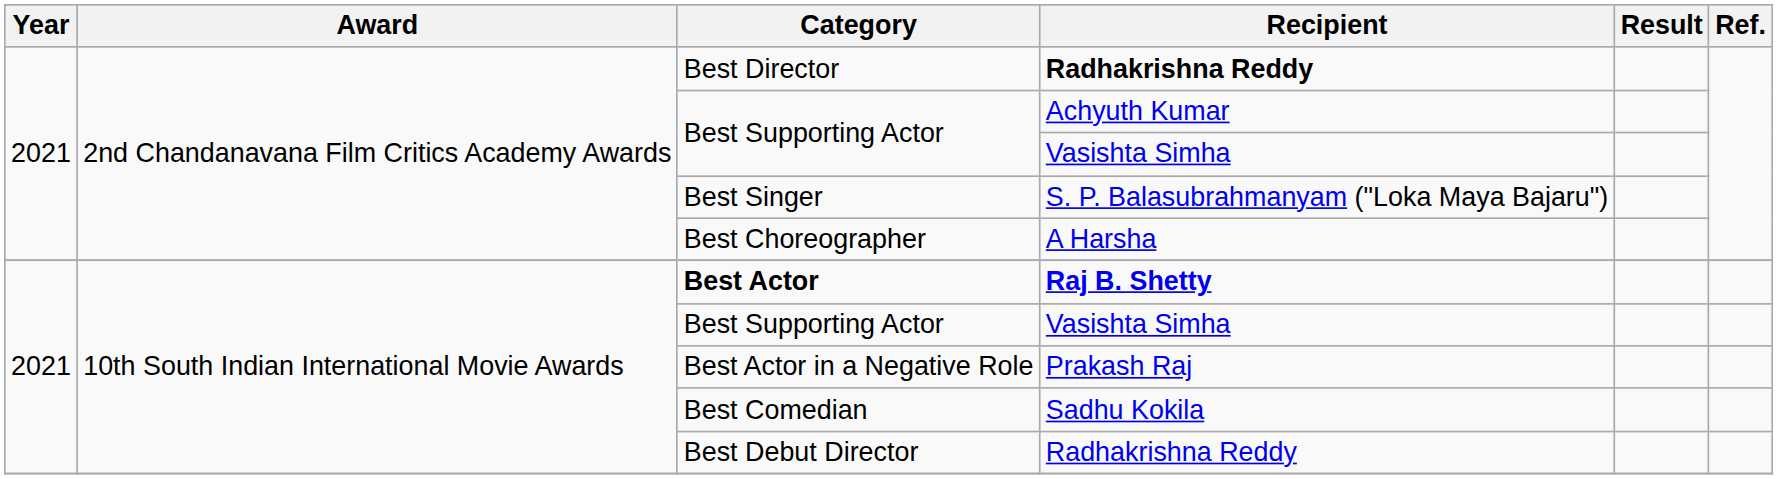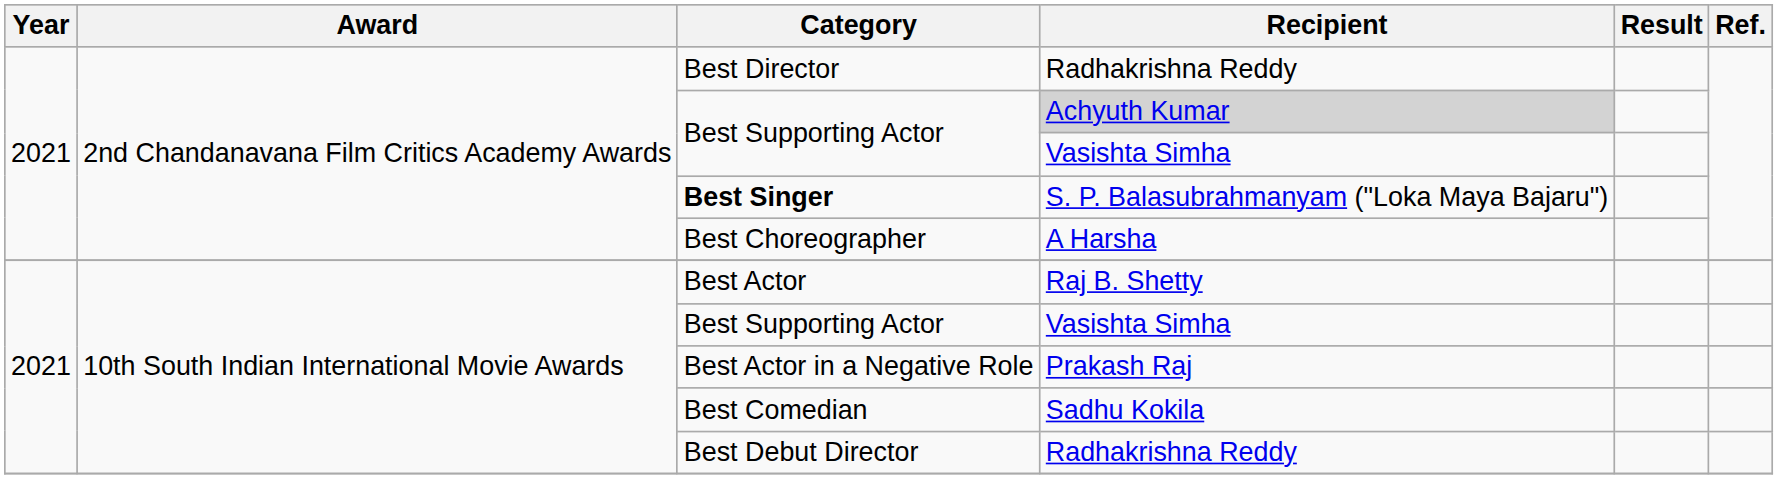(1180, 68) bold -> (1171, 68) normal
(1138, 111) no background -> (1138, 111) lightgrey background
(753, 196) normal -> (758, 196) bold
(751, 281) bold -> (745, 281) normal
(1129, 281) bold -> (1124, 281) normal
